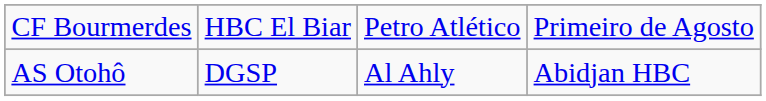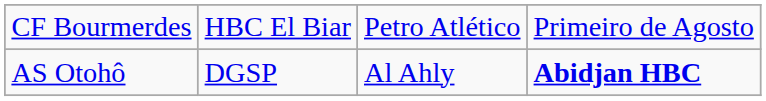(612, 71) normal -> (617, 71) bold
